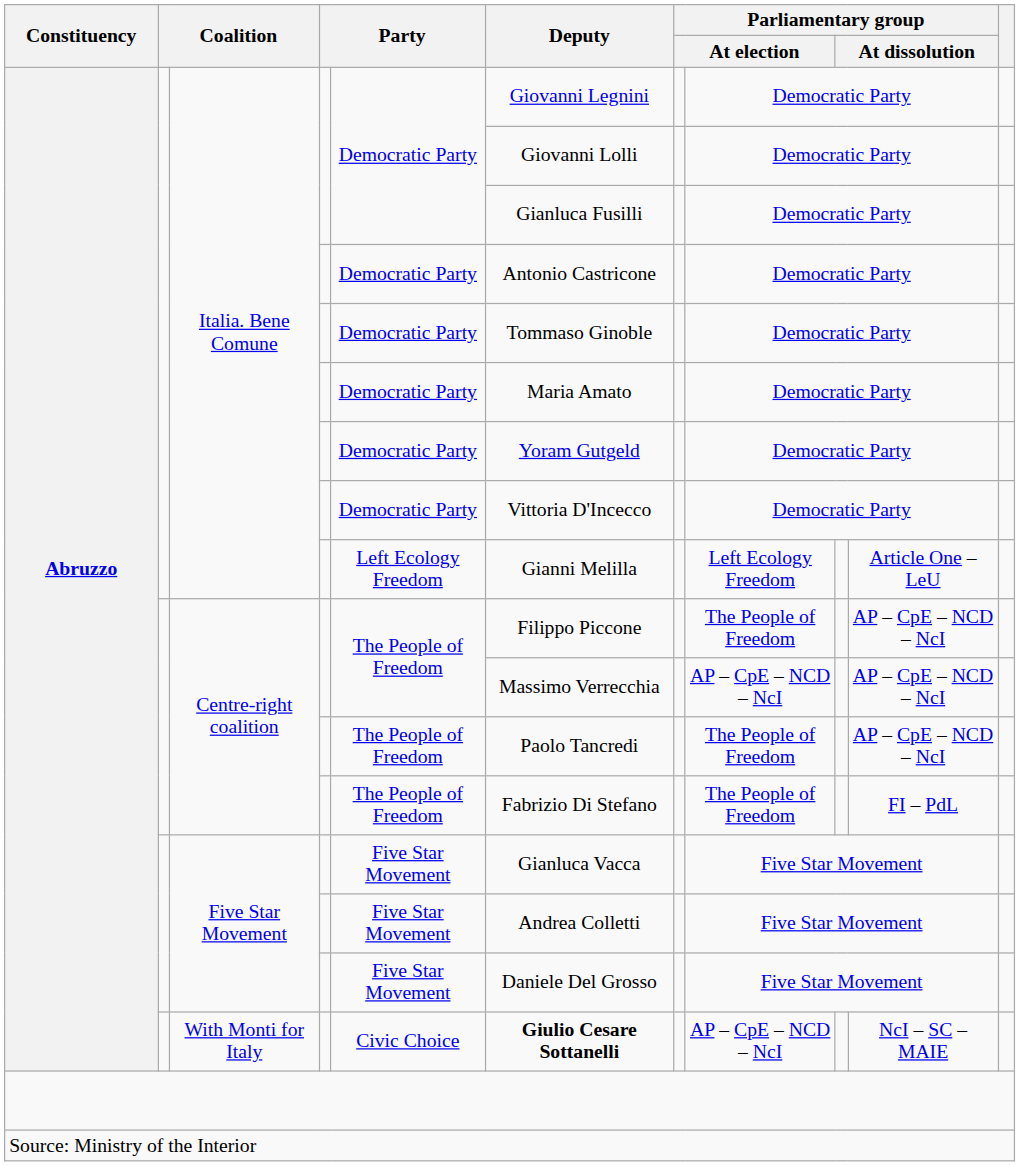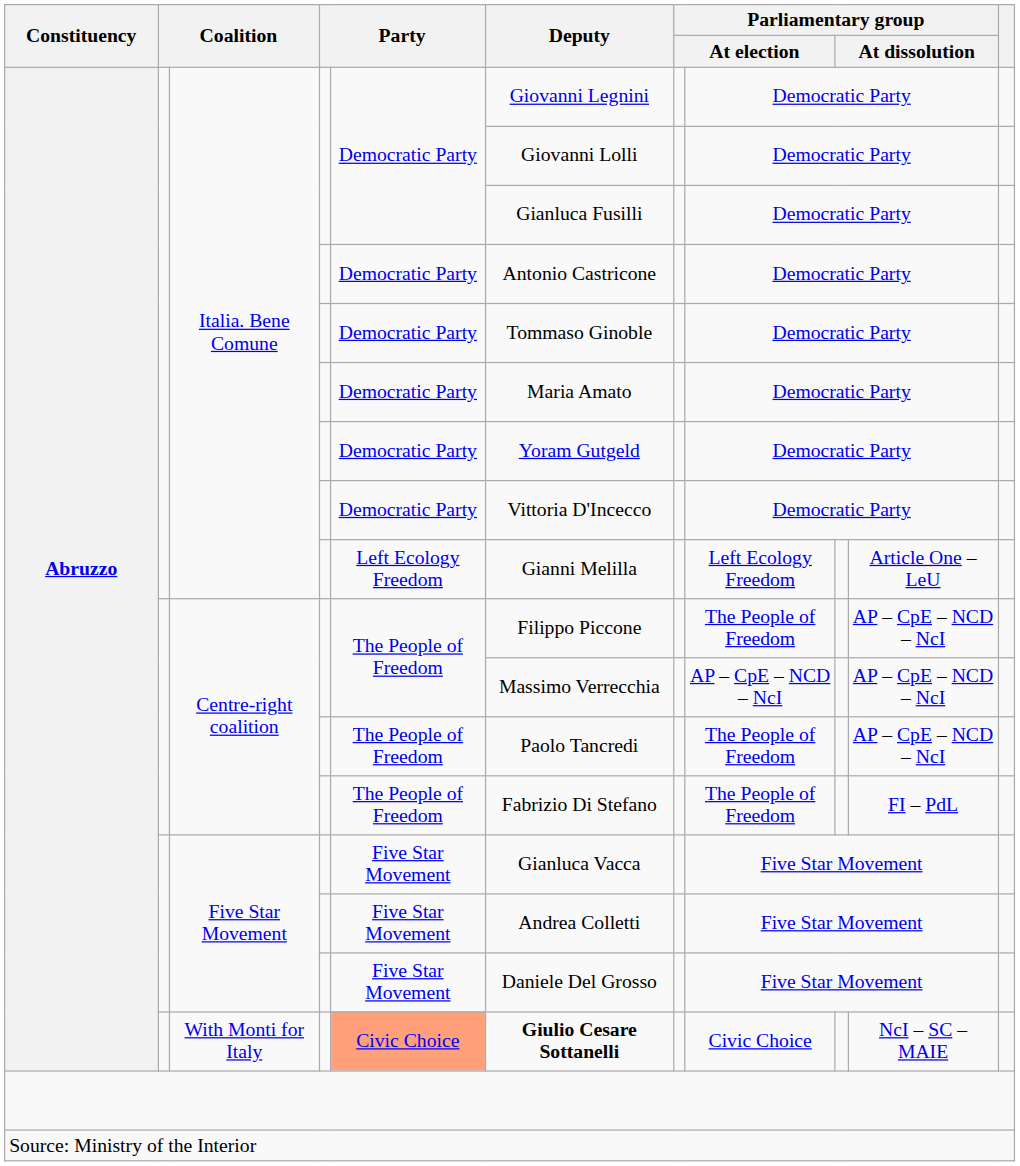(408, 1041) no background -> (408, 1041) lightsalmon background
(760, 1041) AP – CpE – NCD – NcI -> (760, 1041) Civic Choice
